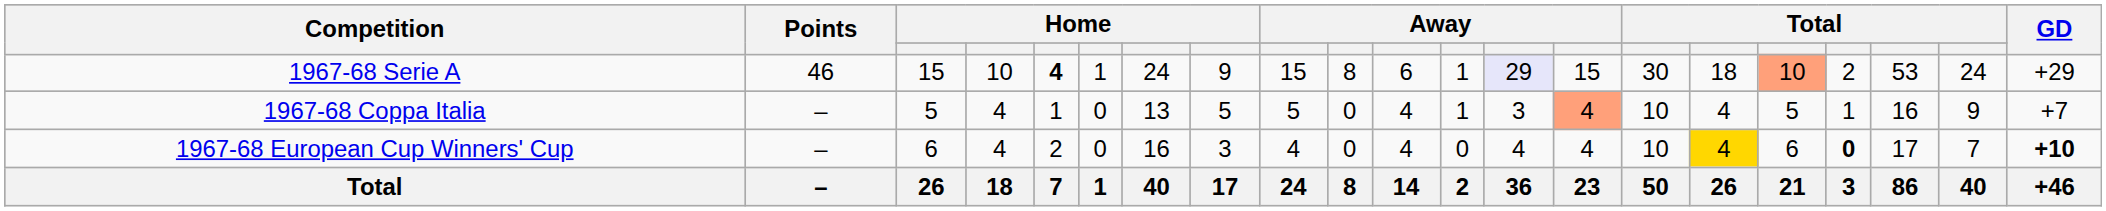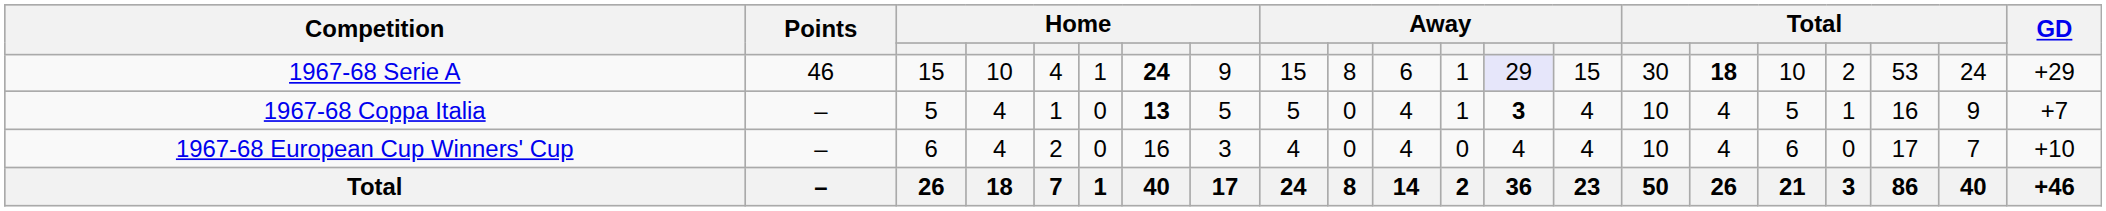(1056, 73) bold -> (1056, 73) normal
(1157, 73) normal -> (1157, 73) bold
(1724, 73) normal -> (1724, 73) bold
(1792, 73) lightsalmon background -> (1792, 73) no background
(1157, 110) normal -> (1157, 110) bold
(1519, 110) normal -> (1519, 110) bold
(1587, 110) lightsalmon background -> (1587, 110) no background
(1724, 148) gold background -> (1724, 148) no background
(1849, 148) bold -> (1849, 148) normal
(2054, 148) bold -> (2054, 148) normal
